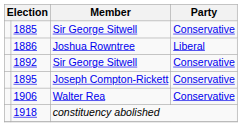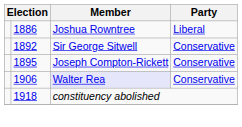- row: (25, 29)
(79, 96) no background -> (79, 79) lavender background
